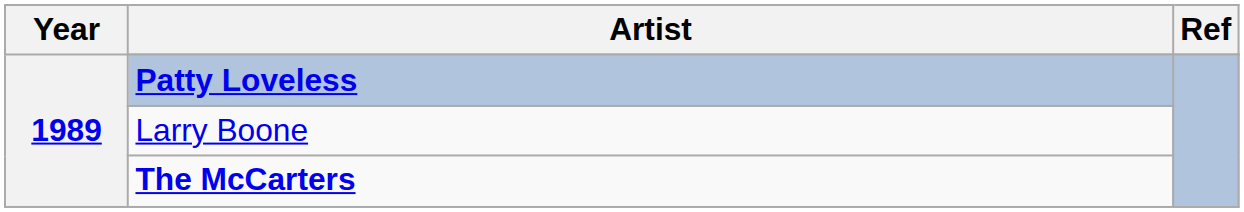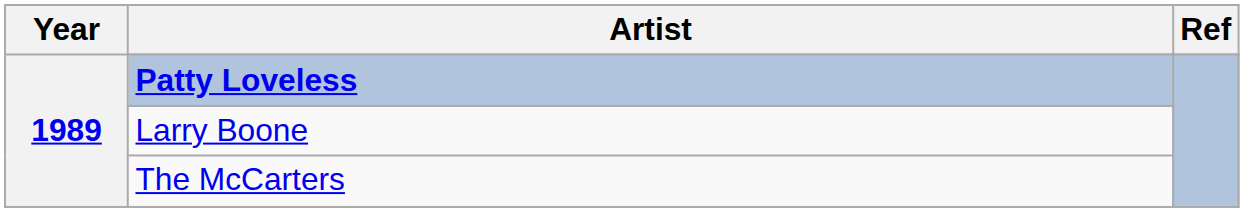(245, 180) bold -> (240, 180) normal
